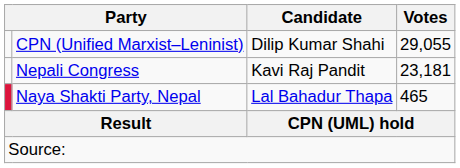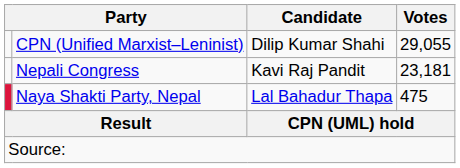(414, 96) 465 -> (414, 96) 475
